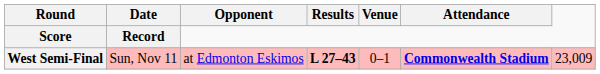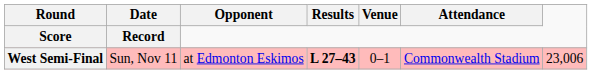(476, 58) bold -> (472, 58) normal
(574, 58) 23,009 -> (565, 58) 23,006
